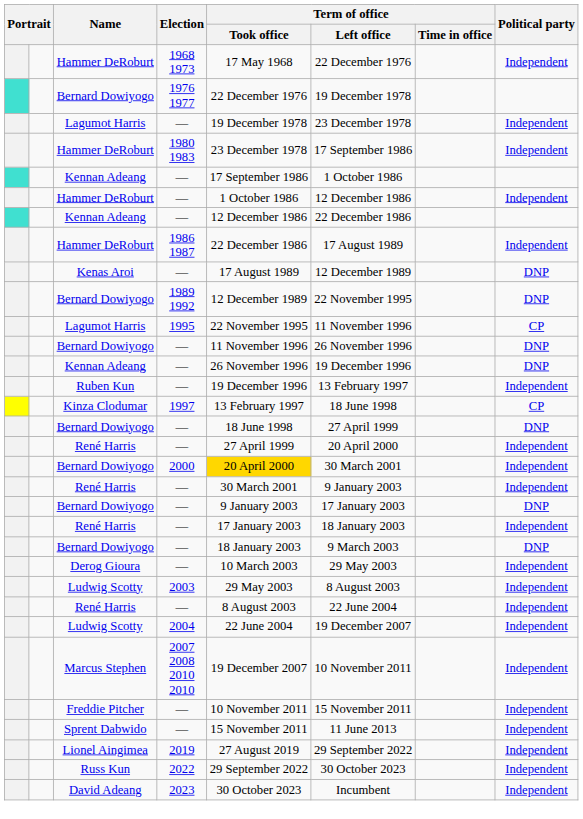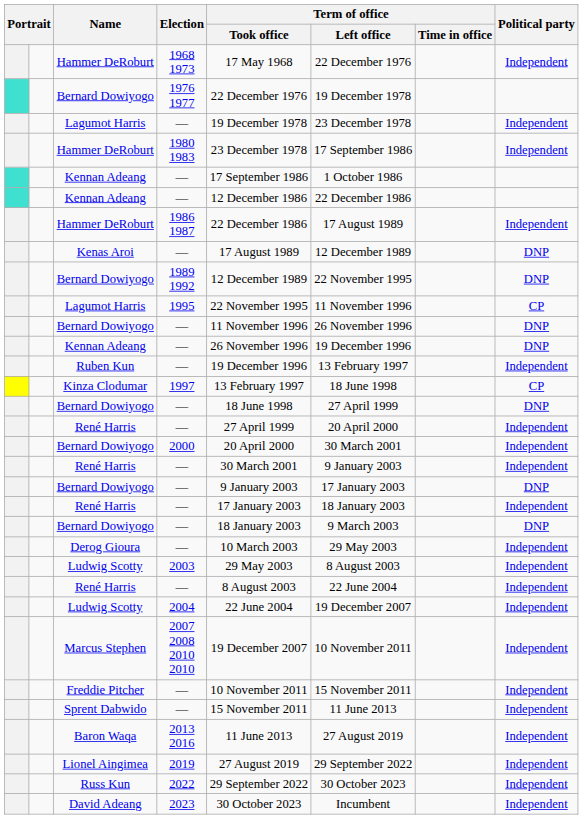- row: (105, 197)
(259, 466) gold background -> (259, 446) no background
+ row: (105, 736)
